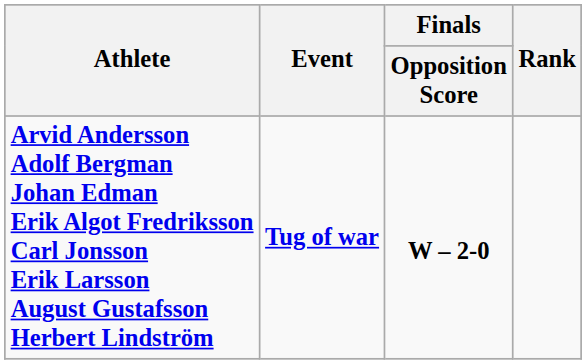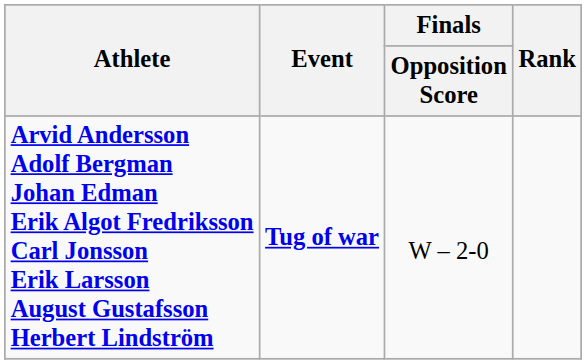(449, 251) bold -> (449, 251) normal
